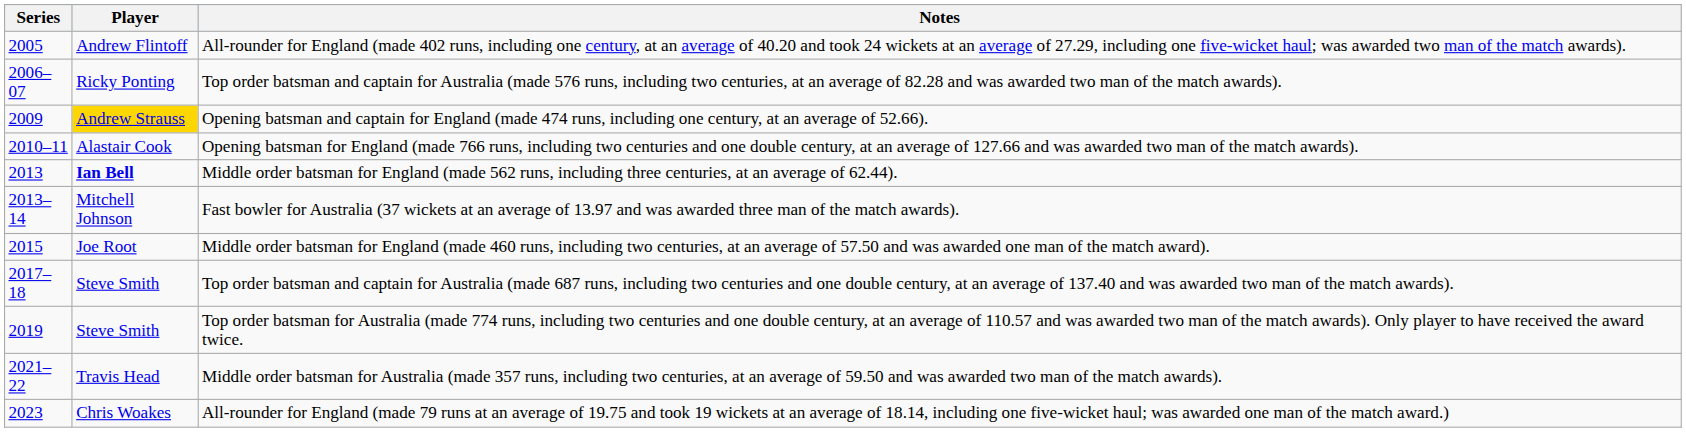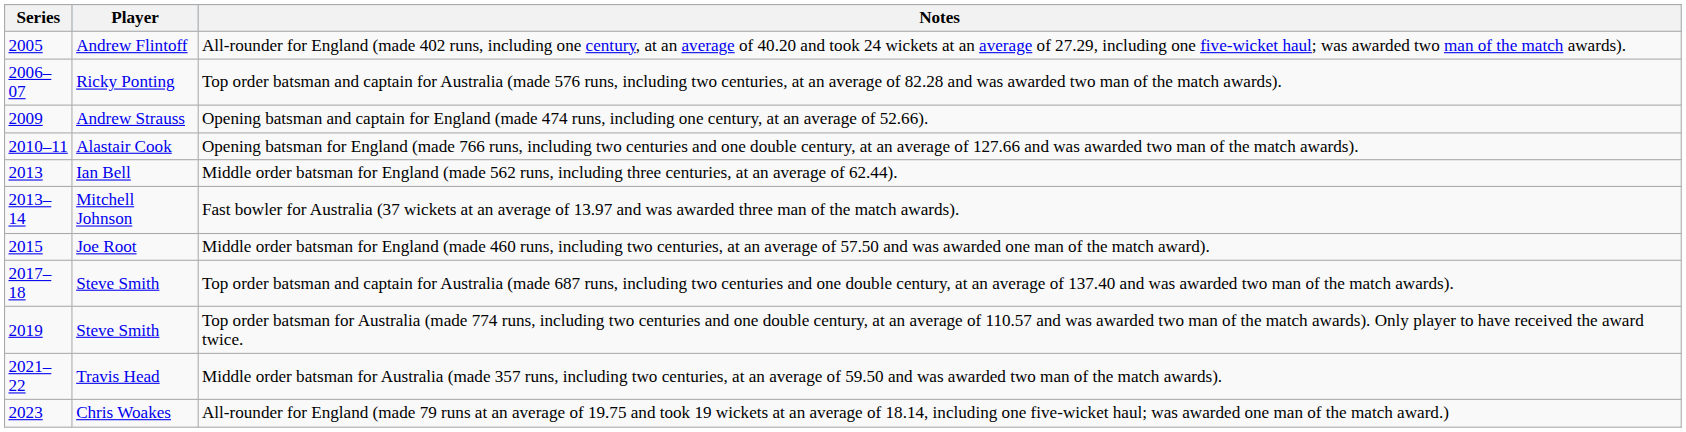(131, 118) gold background -> (131, 118) no background
(105, 173) bold -> (103, 173) normal
